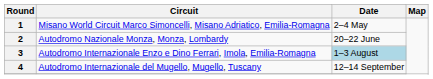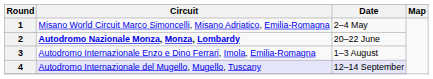(133, 39) normal -> (139, 39) bold
(356, 53) lightblue background -> (356, 53) no background
(150, 67) no background -> (150, 67) lavender background
(369, 67) no background -> (369, 67) lavender background
